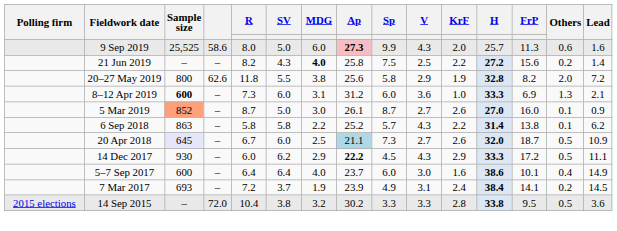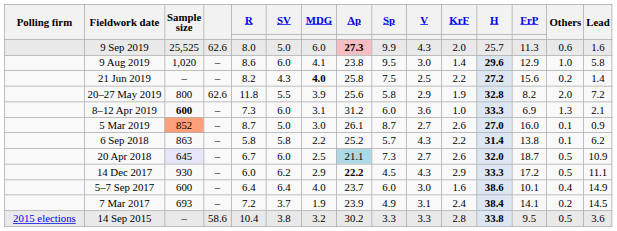(218, 48) 58.6 -> (218, 48) 62.6
+ row: (124, 63)
(319, 79) 3.8 -> (319, 94) 3.9
(218, 203) 72.0 -> (218, 219) 58.6
